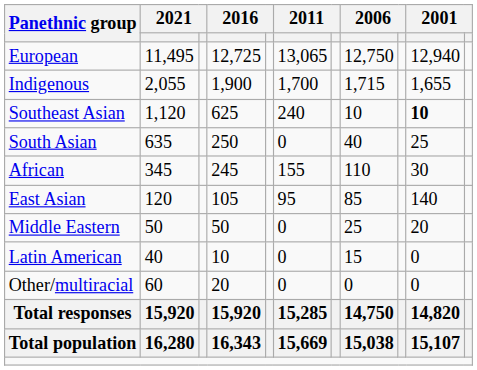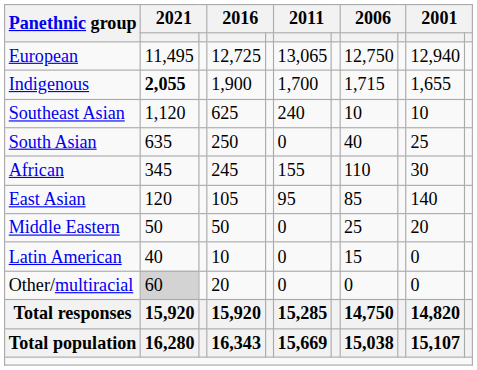(165, 84) normal -> (165, 84) bold
(419, 113) bold -> (419, 113) normal
(154, 285) no background -> (154, 285) lightgrey background
